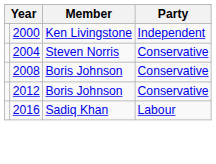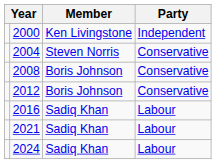+ row: (26, 129)
+ row: (26, 149)
